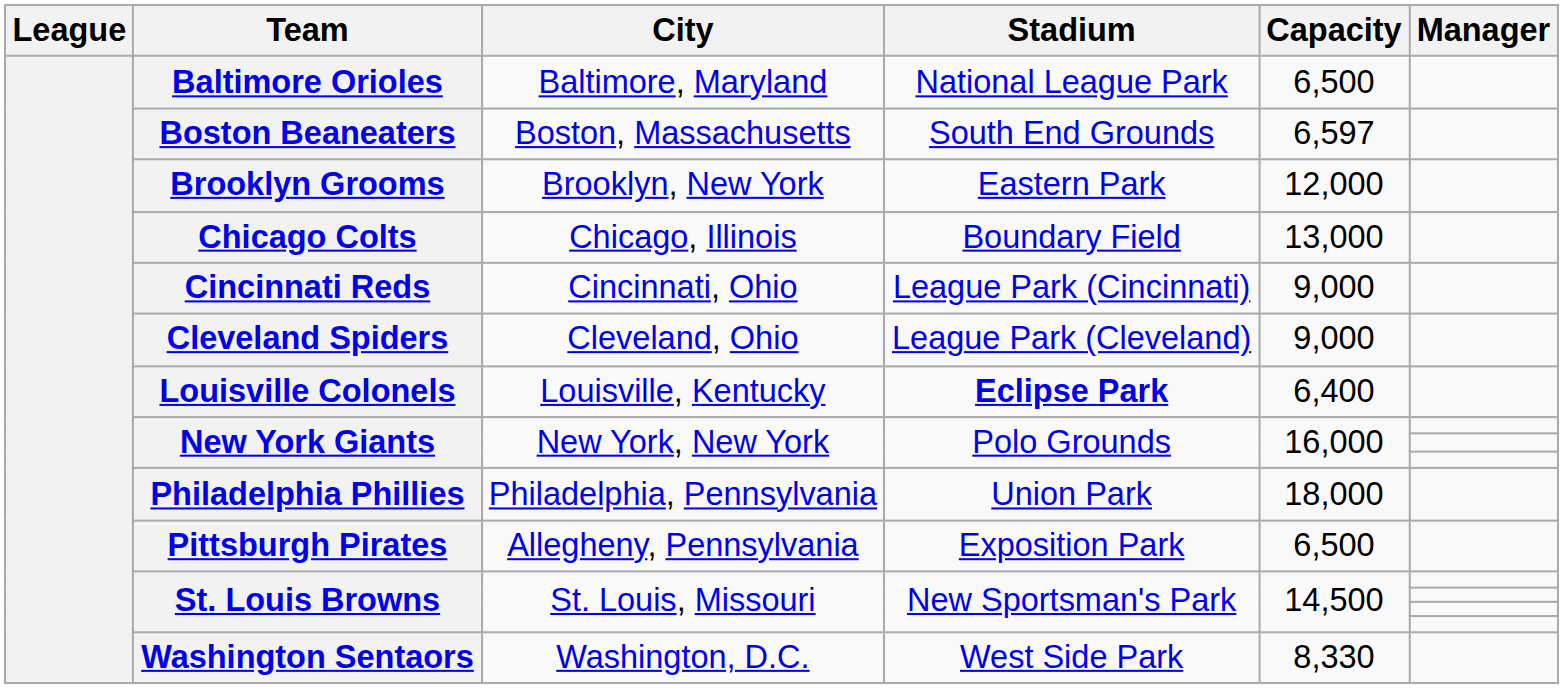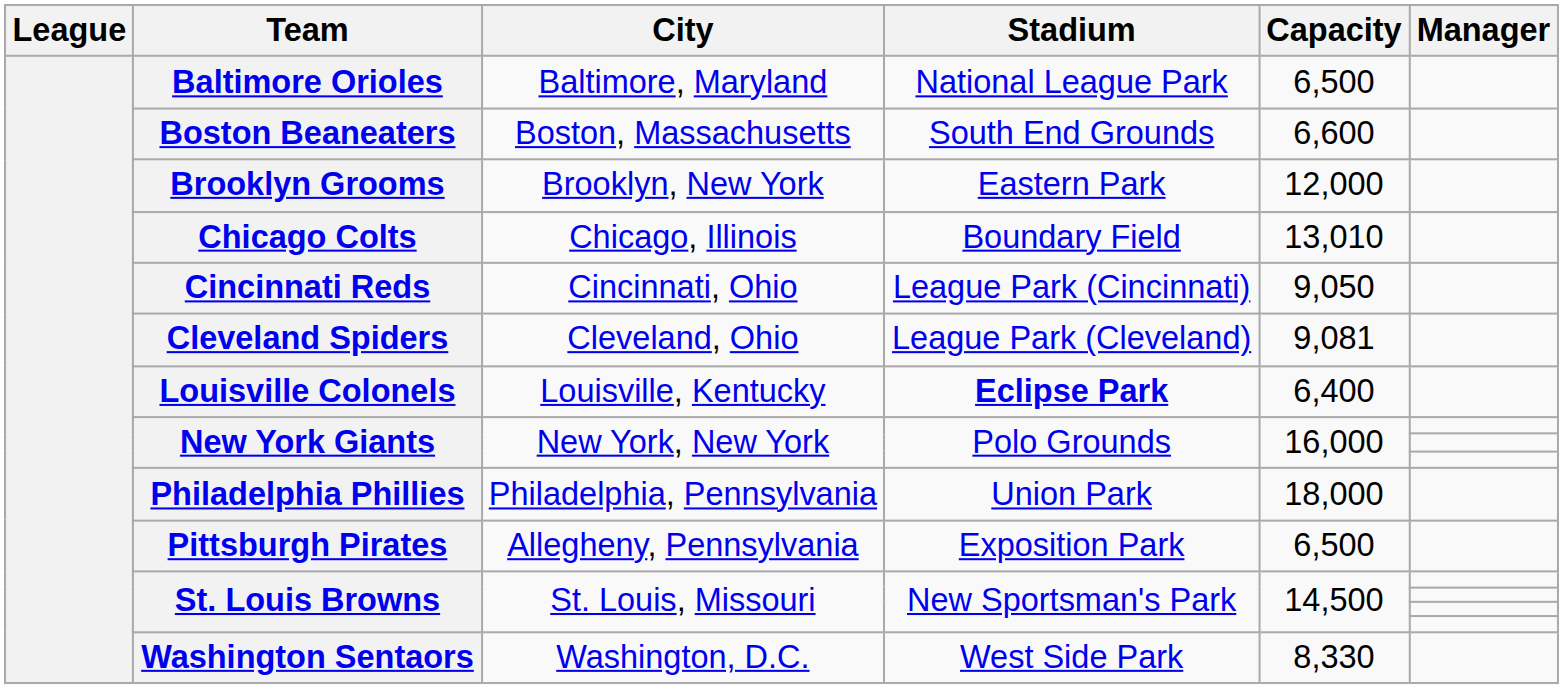(1334, 133) 6,597 -> (1334, 133) 6,600
(1334, 236) 13,000 -> (1334, 236) 13,010
(1334, 287) 9,000 -> (1334, 287) 9,050
(1334, 339) 9,000 -> (1334, 339) 9,081
